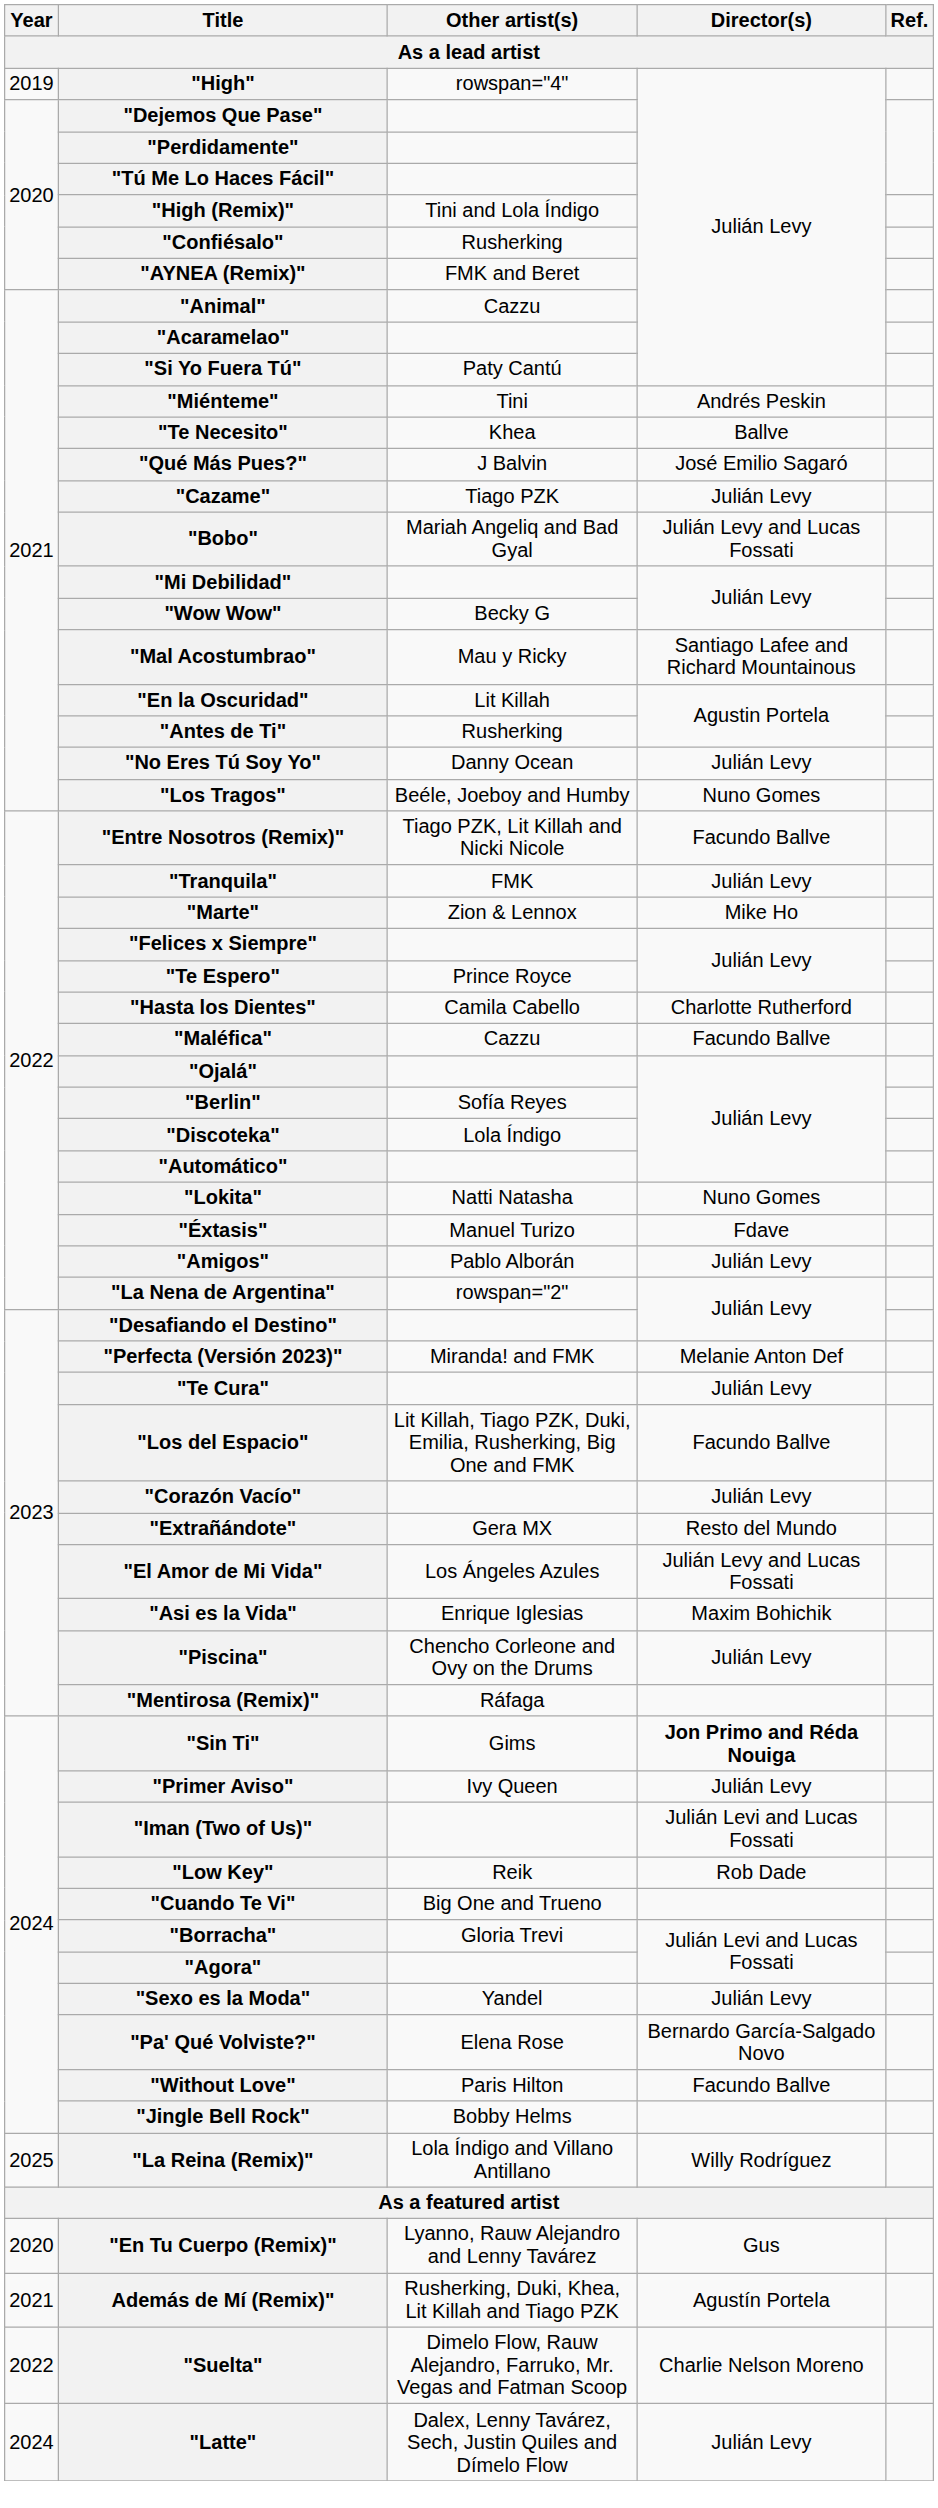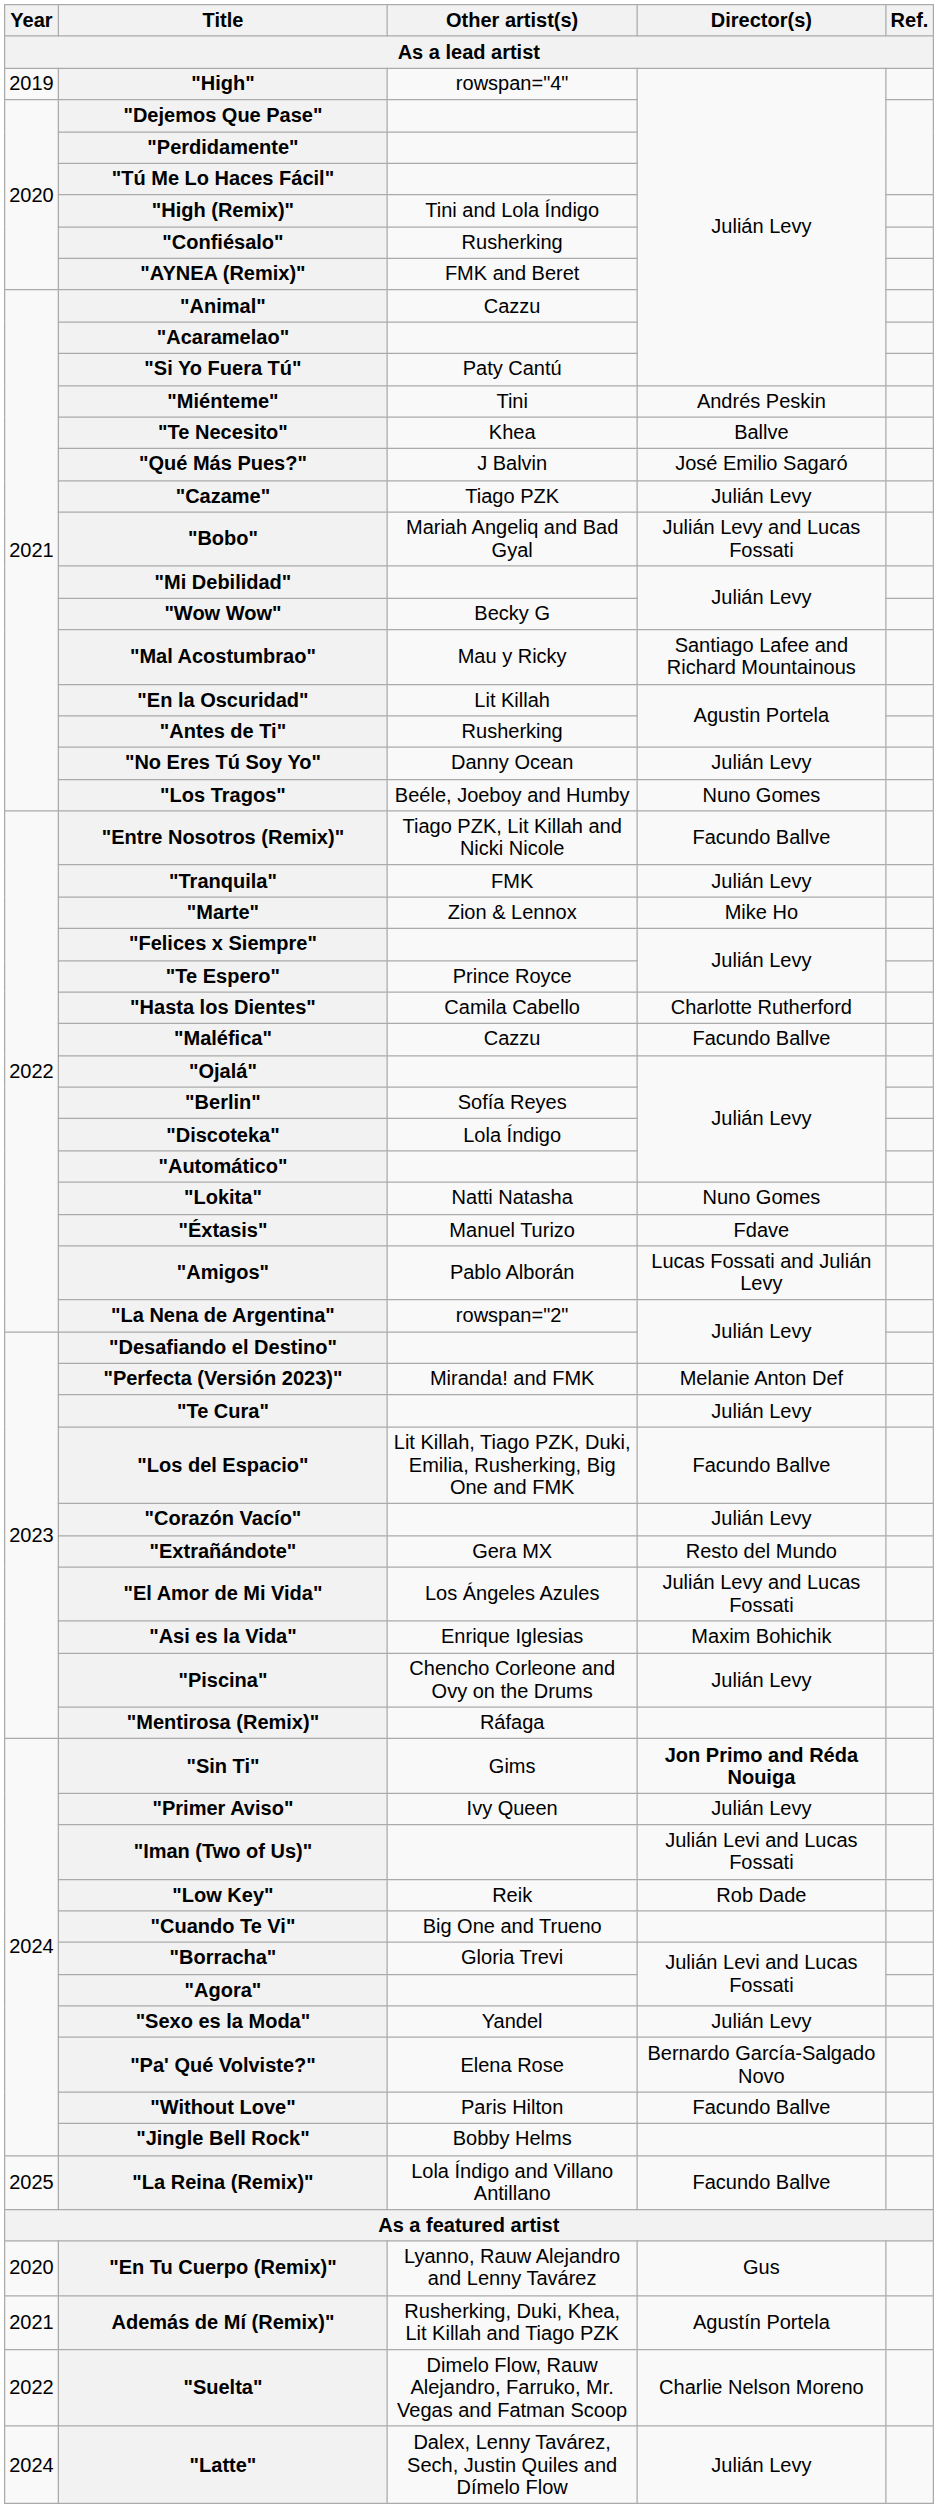(761, 1261) Julián Levy -> (761, 1272) Lucas Fossati and Julián Levy
(761, 2159) Willy Rodríguez -> (761, 2182) Facundo Ballve
